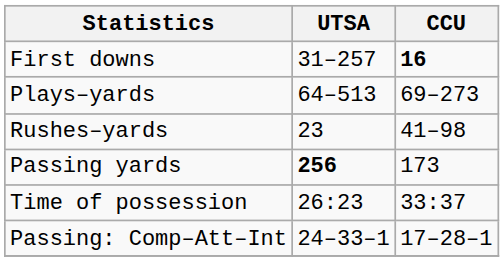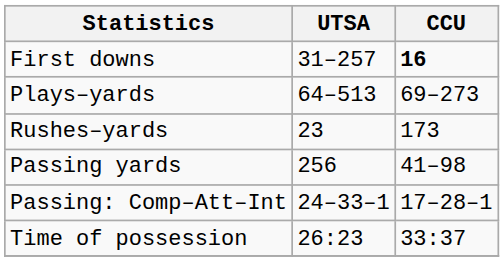(433, 131) 41–98 -> (420, 131) 173
(317, 167) bold -> (317, 167) normal
(420, 167) 173 -> (433, 167) 41–98
rows swapped: (149, 239) <-> (129, 203)
